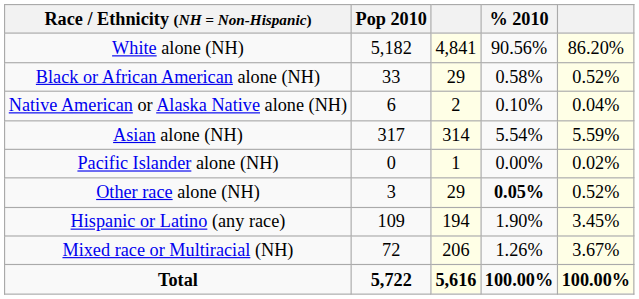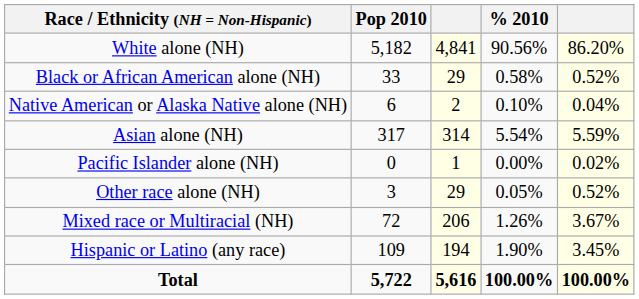(519, 192) bold -> (519, 192) normal
rows swapped: (178, 250) <-> (178, 221)
